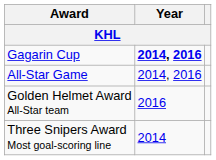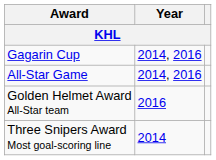(170, 55) bold -> (170, 55) normal
